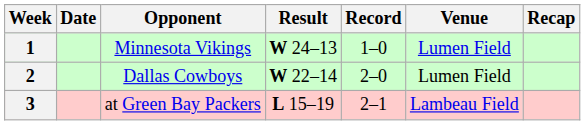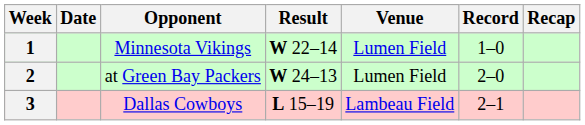columns swapped: (373, 18) <-> (464, 18)
(303, 47) W 24–13 -> (303, 47) W 22–14
(183, 76) Dallas Cowboys -> (183, 76) at Green Bay Packers
(303, 76) W 22–14 -> (303, 76) W 24–13
(183, 104) at Green Bay Packers -> (183, 104) Dallas Cowboys
